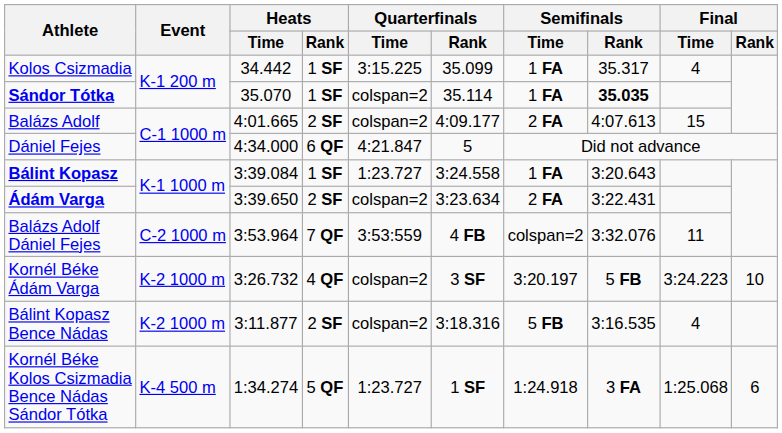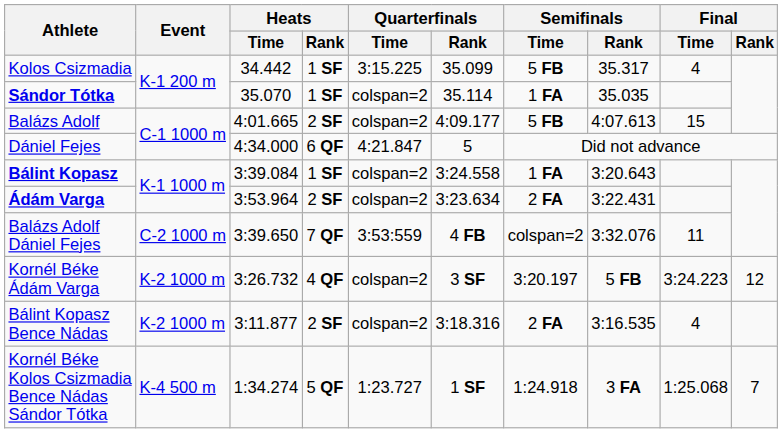(546, 69) 1 FA -> (546, 69) 5 FB
(624, 95) bold -> (624, 95) normal
(546, 121) 2 FA -> (546, 121) 5 FB
(390, 174) 1:23.727 -> (390, 174) colspan=2
(266, 200) 3:39.650 -> (266, 200) 3:53.964
(266, 235) 3:53.964 -> (266, 235) 3:39.650
(755, 280) 10 -> (755, 280) 12
(546, 324) 5 FB -> (546, 324) 2 FA
(755, 387) 6 -> (755, 387) 7
